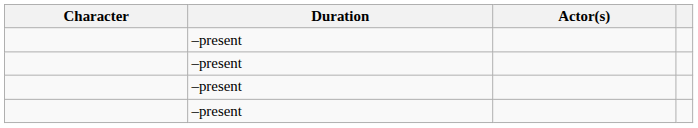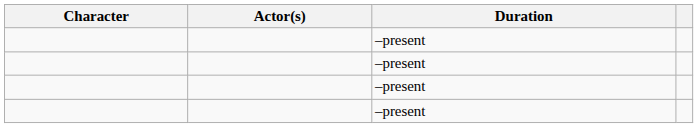columns swapped: (584, 16) <-> (340, 16)
